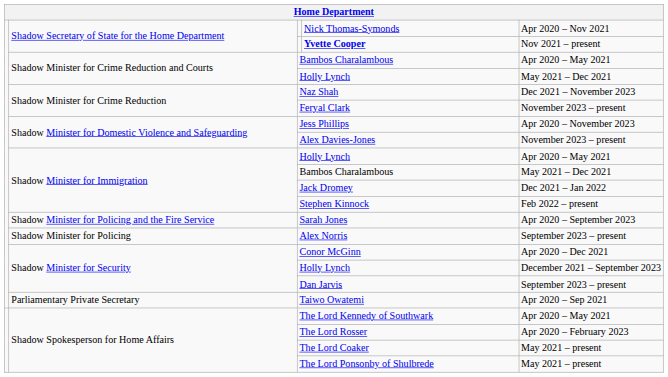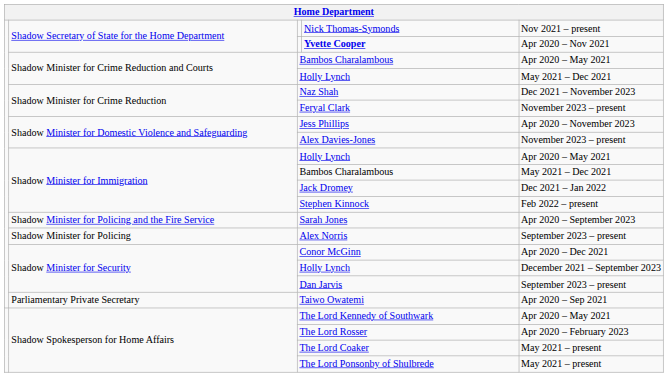(565, 28) Apr 2020 – Nov 2021 -> (561, 28) Nov 2021 – present
(561, 44) Nov 2021 – present -> (565, 44) Apr 2020 – Nov 2021
